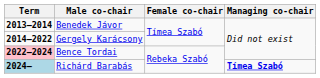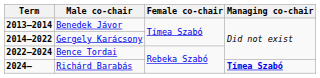(29, 53) pink background -> (29, 53) no background
(19, 66) lightblue background -> (19, 66) no background
